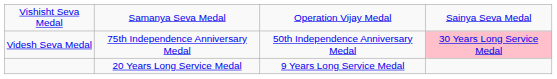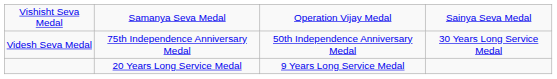(489, 44) pink background -> (489, 44) no background
